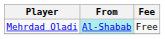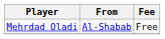(107, 27) paleturquoise background -> (107, 27) no background
